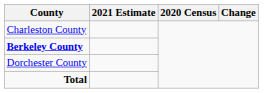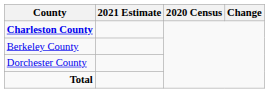(47, 29) normal -> (50, 29) bold
(45, 46) bold -> (43, 46) normal
